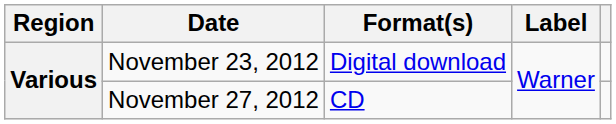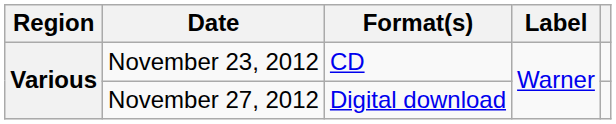(418, 61) Digital download -> (347, 61) CD
(347, 99) CD -> (418, 99) Digital download
